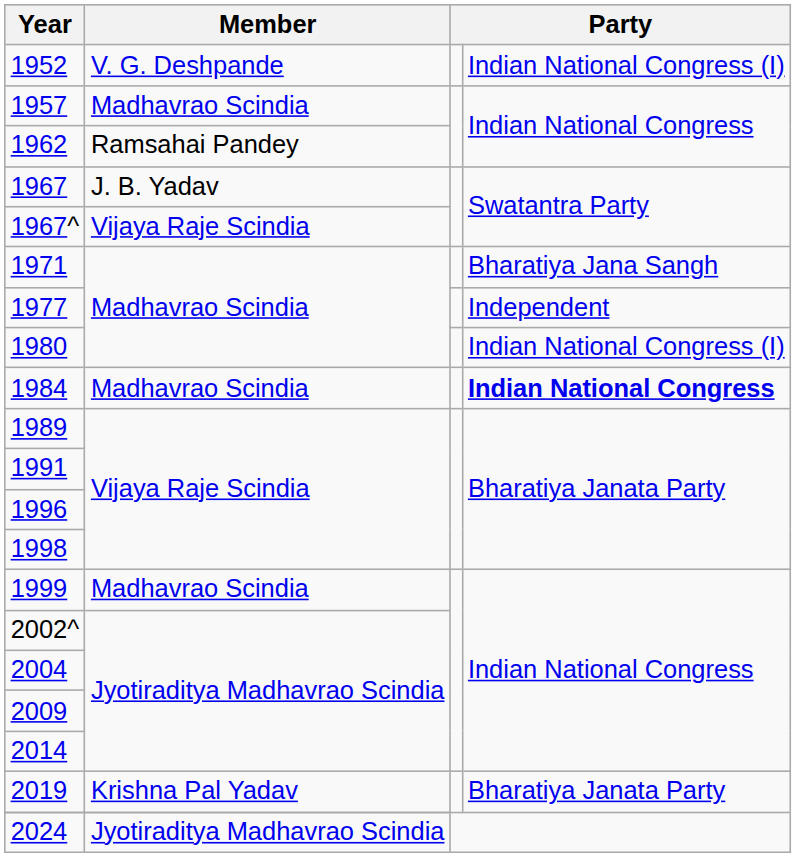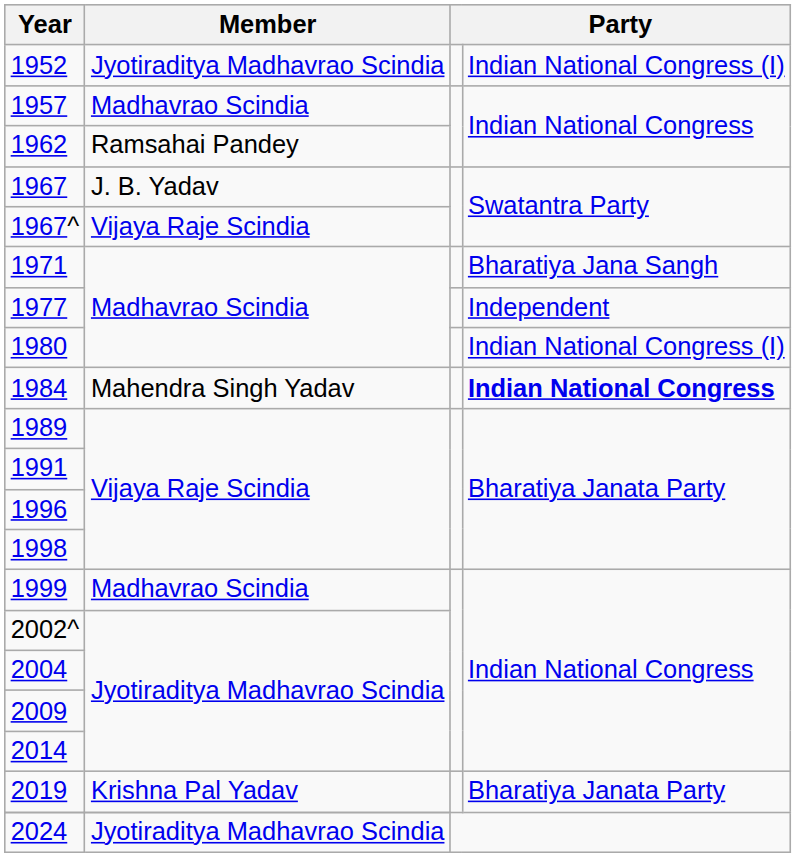(187, 65) V. G. Deshpande -> (268, 65) Jyotiraditya Madhavrao Scindia
(200, 387) Madhavrao Scindia -> (223, 387) Mahendra Singh Yadav
